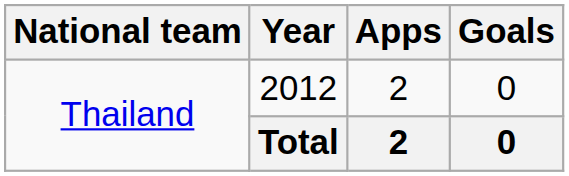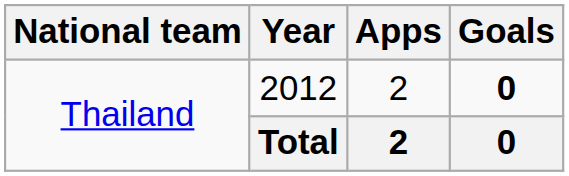(506, 87) normal -> (506, 87) bold
